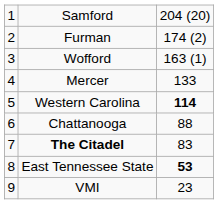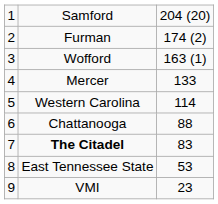(185, 102) bold -> (185, 102) normal
(185, 166) bold -> (185, 166) normal
